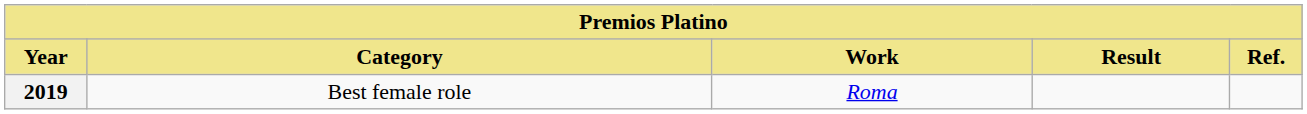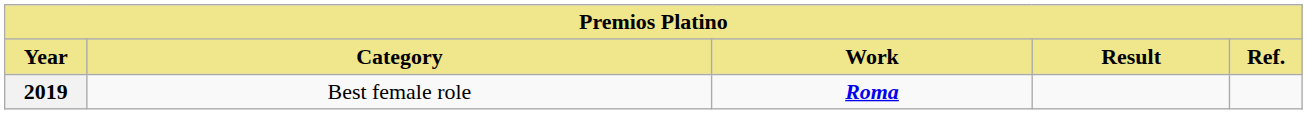(872, 91) normal -> (872, 91) bold
